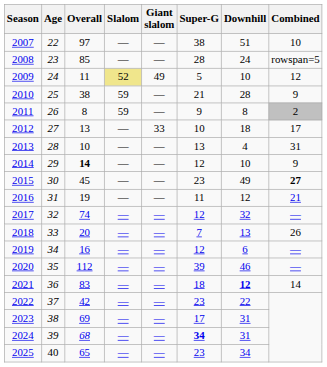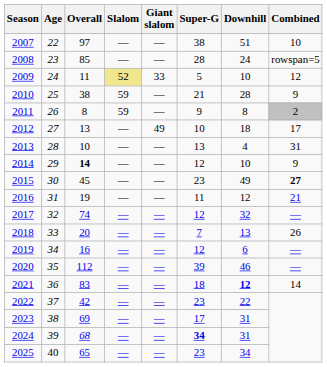(159, 77) 49 -> (159, 77) 33
(159, 128) 33 -> (159, 128) 49
